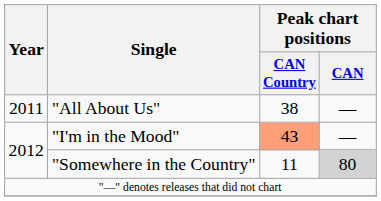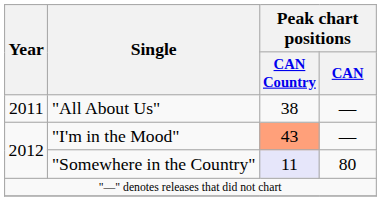(289, 164) no background -> (289, 164) lavender background
(348, 164) lightgrey background -> (348, 164) no background
